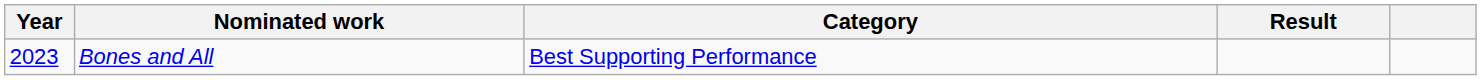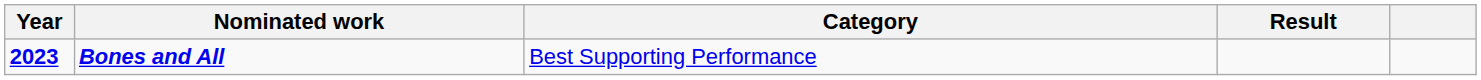(34, 56) normal -> (34, 56) bold
(146, 56) normal -> (152, 56) bold
